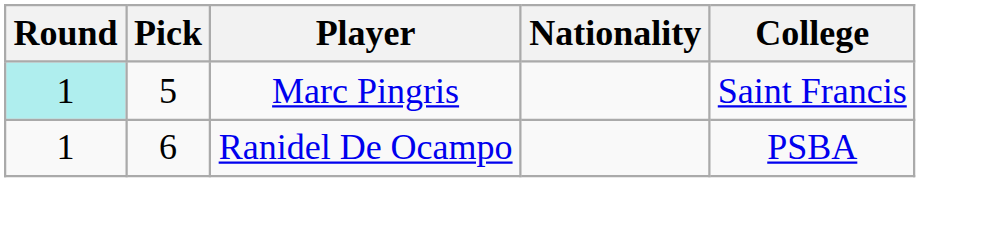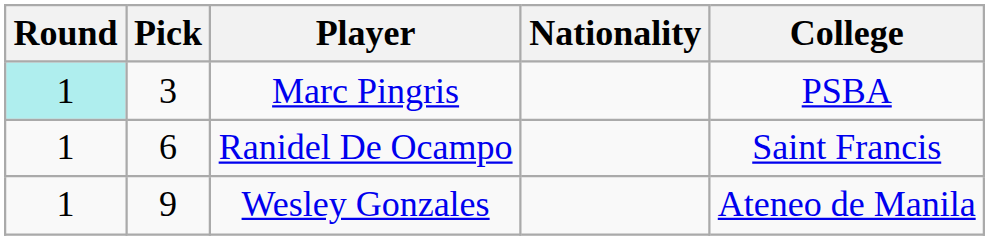(168, 90) 5 -> (168, 90) 3
(812, 90) Saint Francis -> (847, 90) PSBA
(812, 147) PSBA -> (847, 147) Saint Francis
+ row: (366, 204)
